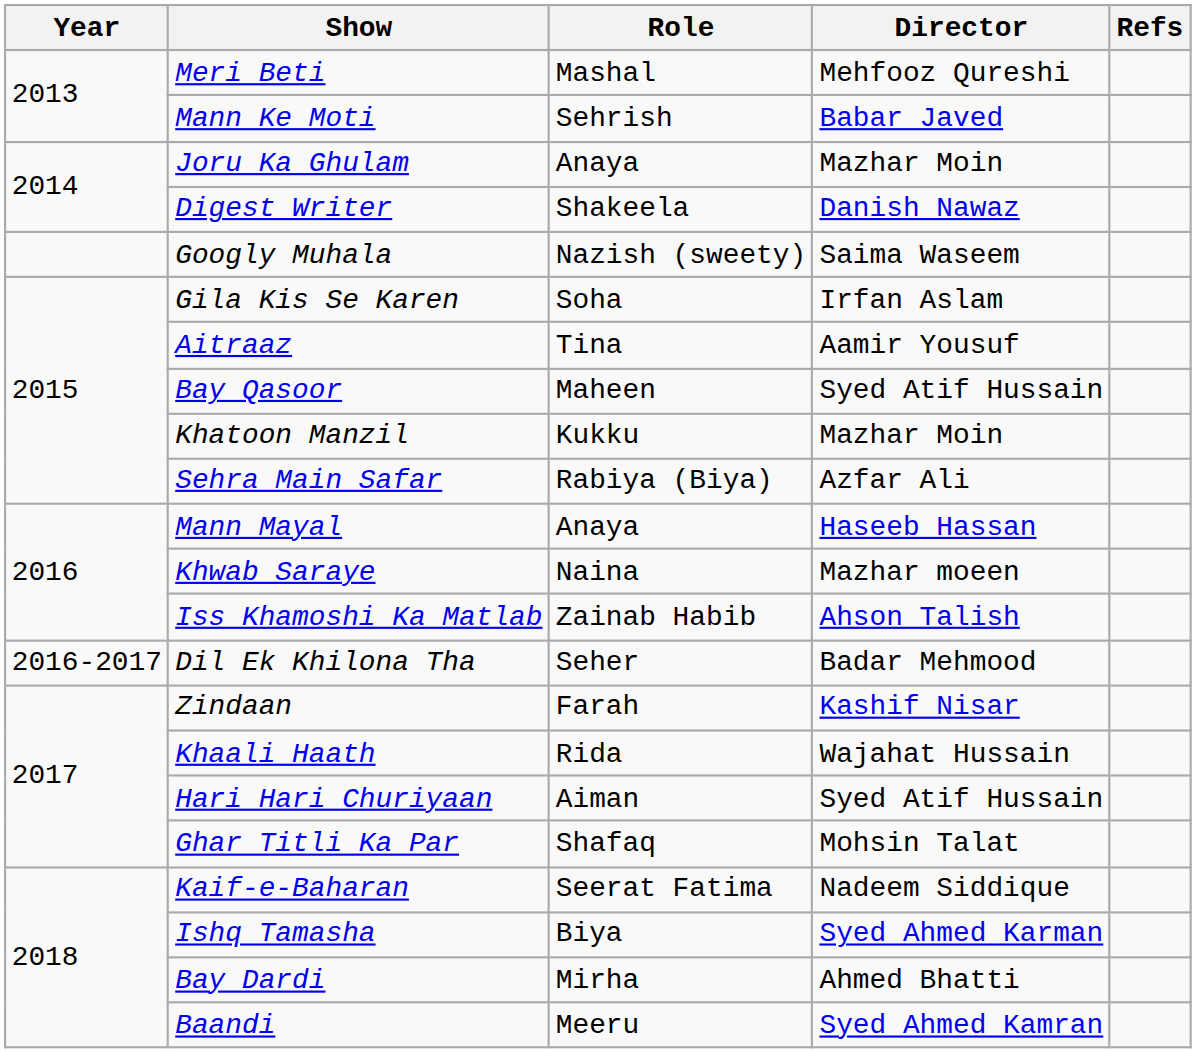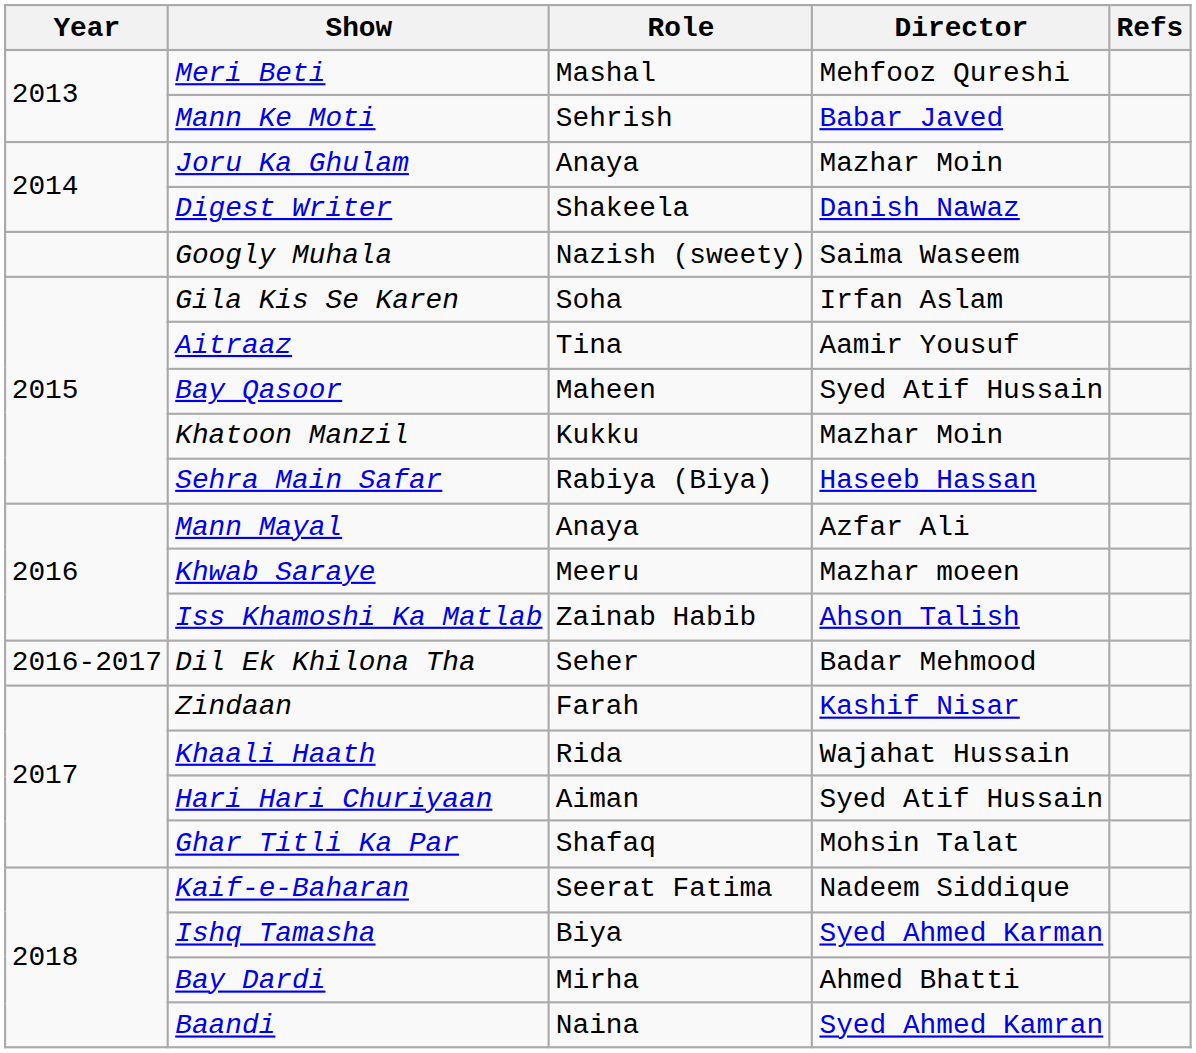(895, 481) Azfar Ali -> (928, 481) Haseeb Hassan
(928, 526) Haseeb Hassan -> (895, 526) Azfar Ali
(597, 572) Naina -> (597, 572) Meeru
(597, 1025) Meeru -> (597, 1025) Naina
